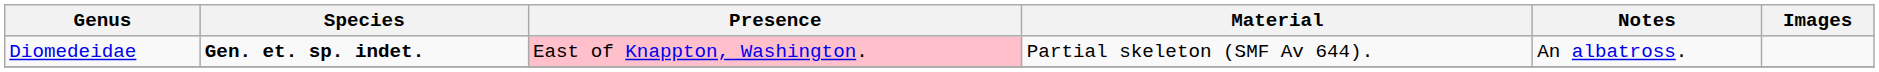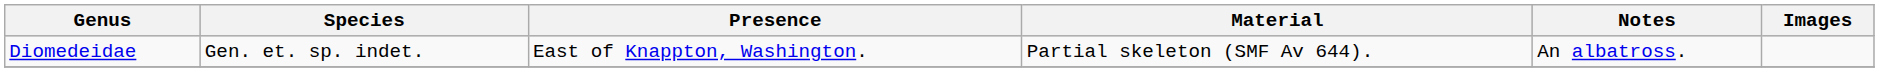(315, 52) bold -> (315, 52) normal
(700, 52) pink background -> (700, 52) no background
